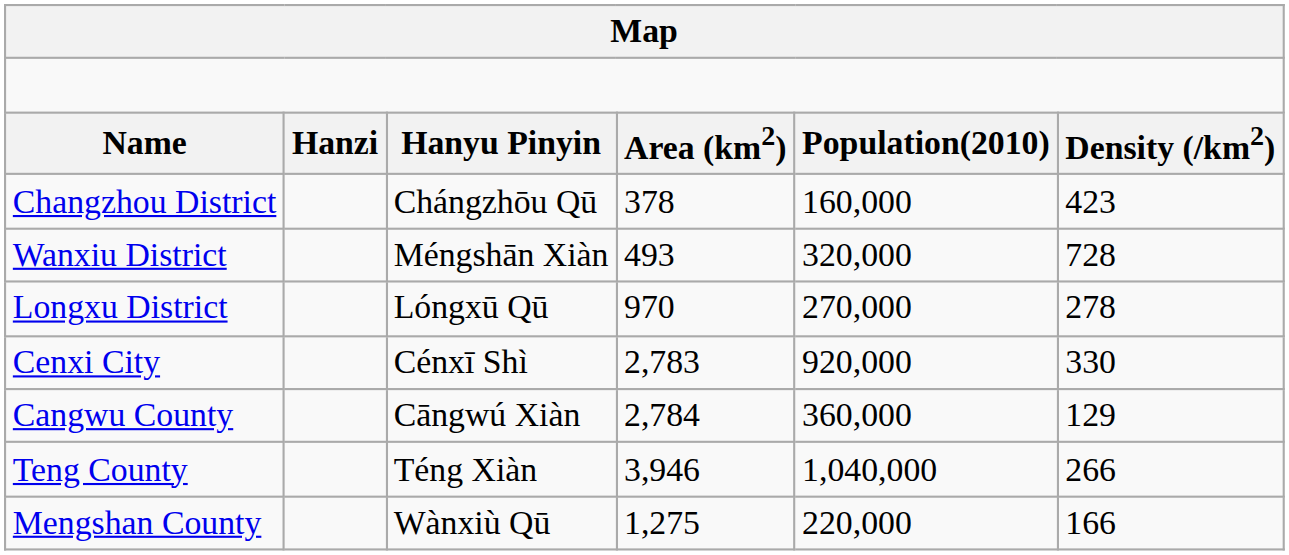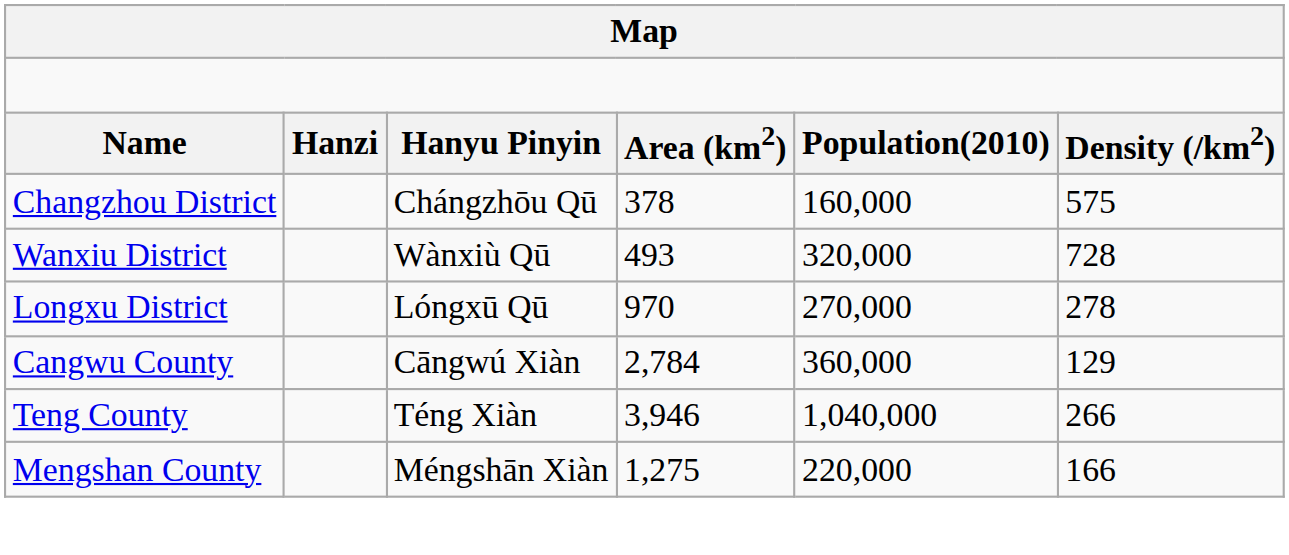(1091, 201) 423 -> (1091, 201) 575
(501, 254) Méngshān Xiàn -> (472, 254) Wànxiù Qū
- row: (86, 361)
(472, 522) Wànxiù Qū -> (501, 468) Méngshān Xiàn
